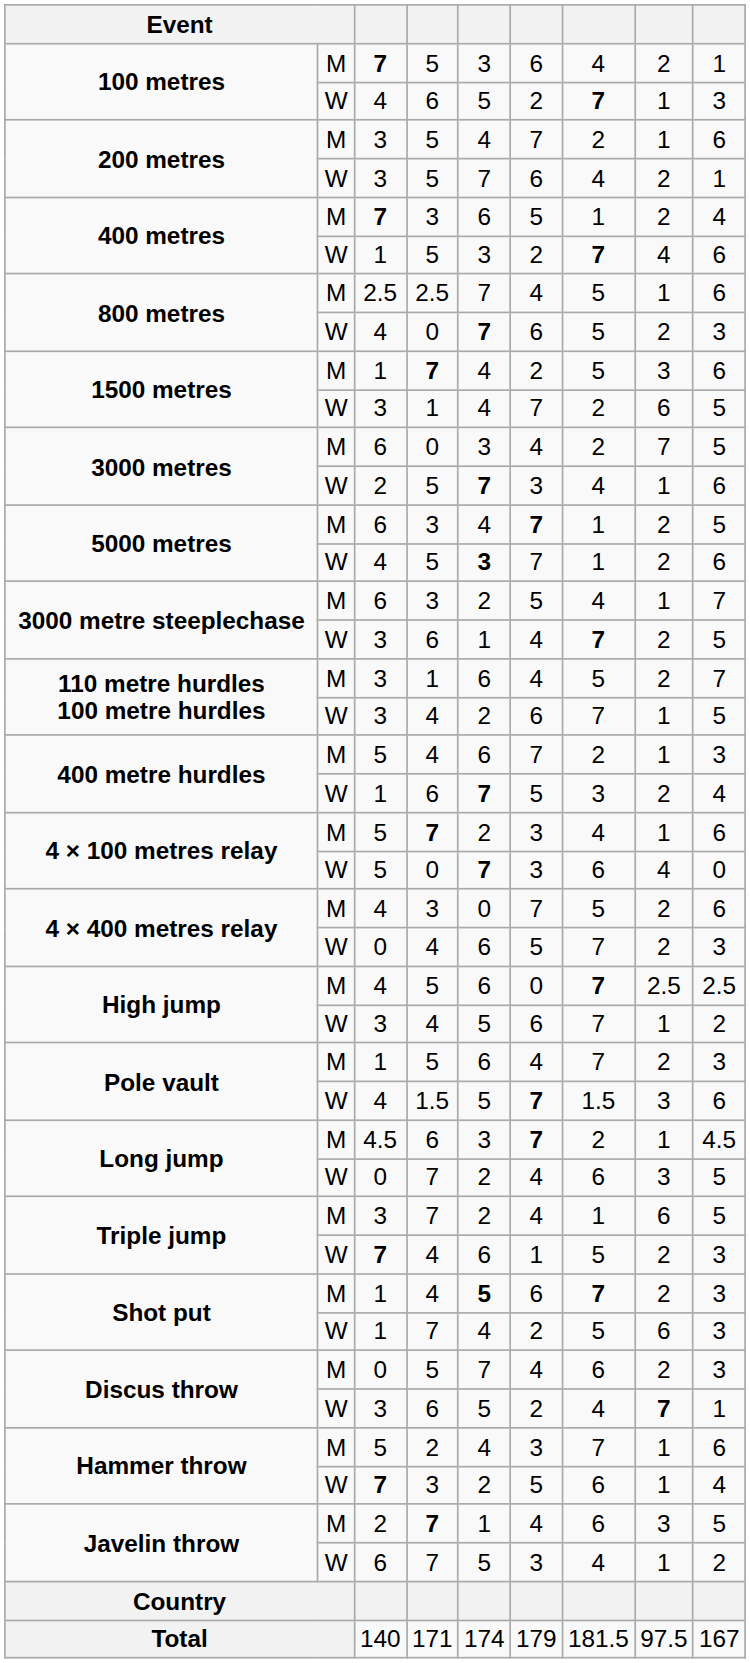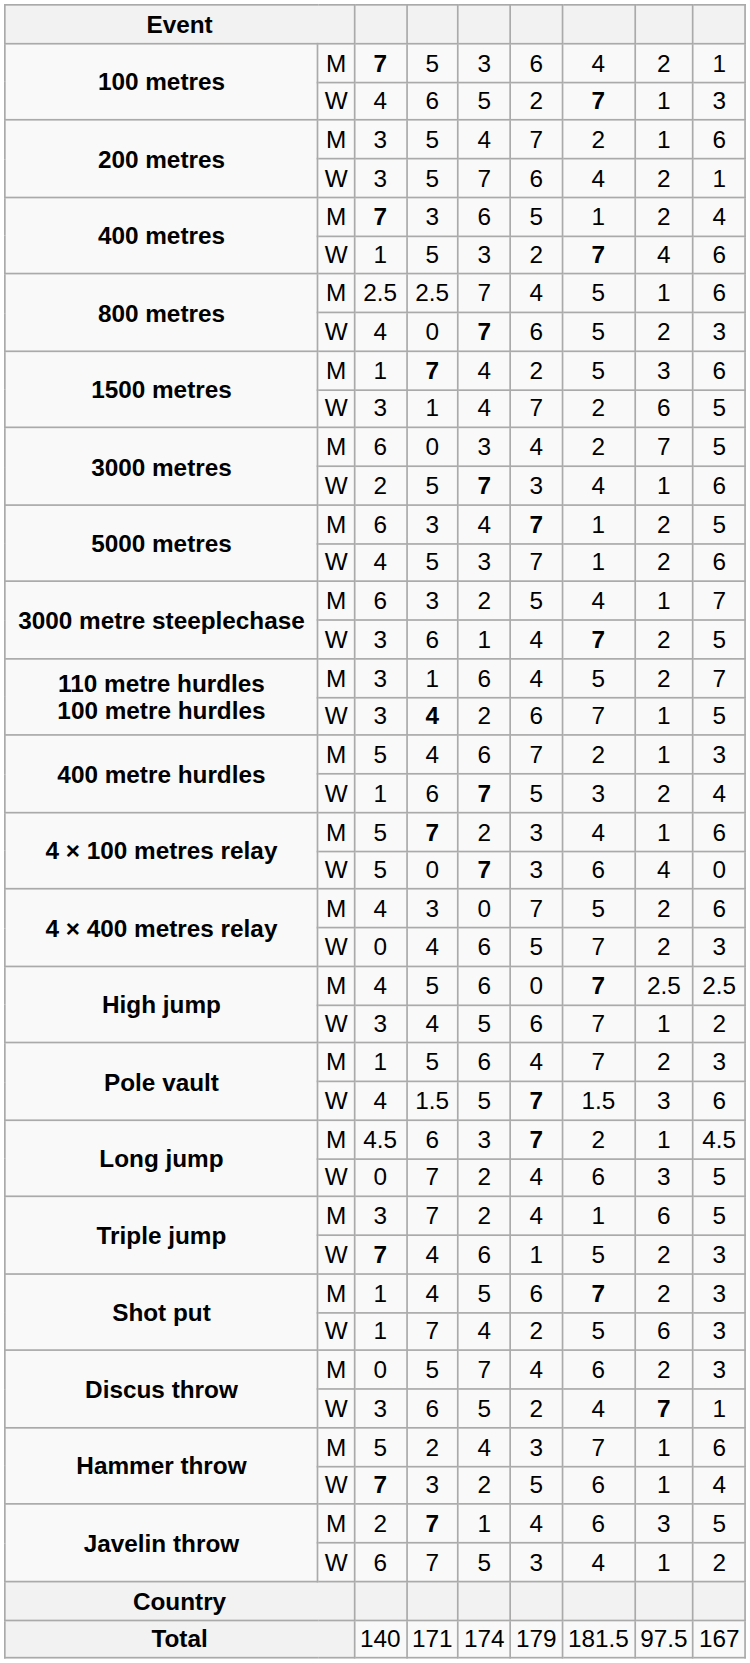(484, 563) bold -> (484, 563) normal
(432, 717) normal -> (432, 717) bold
(484, 1293) bold -> (484, 1293) normal
